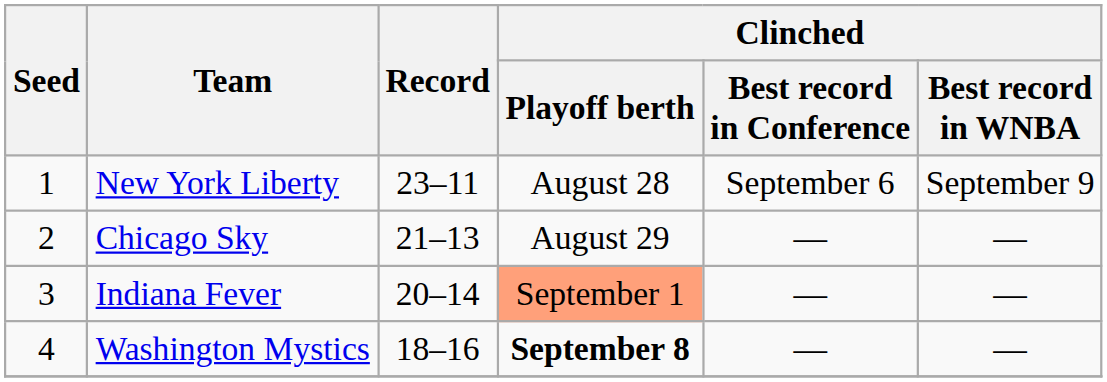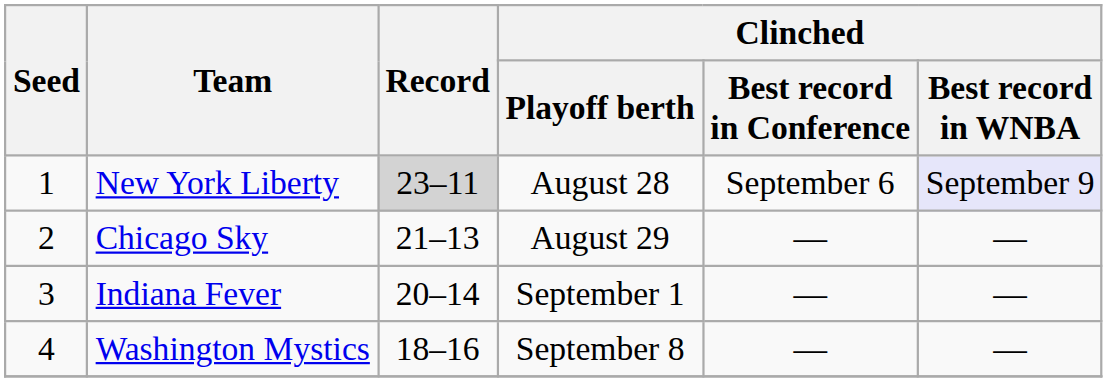(438, 182) no background -> (438, 182) lightgrey background
(1010, 182) no background -> (1010, 182) lavender background
(600, 293) lightsalmon background -> (600, 293) no background
(600, 349) bold -> (600, 349) normal
